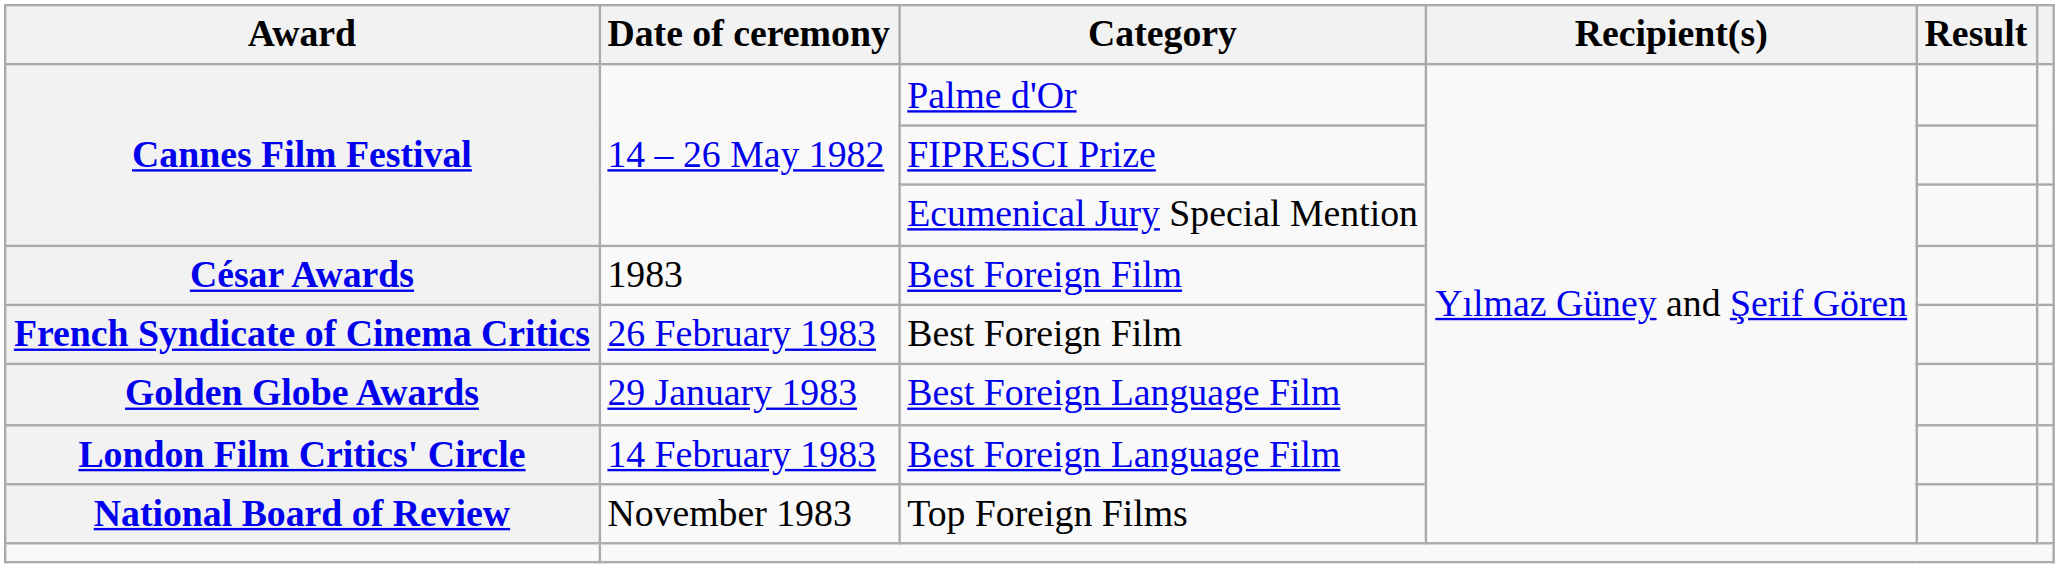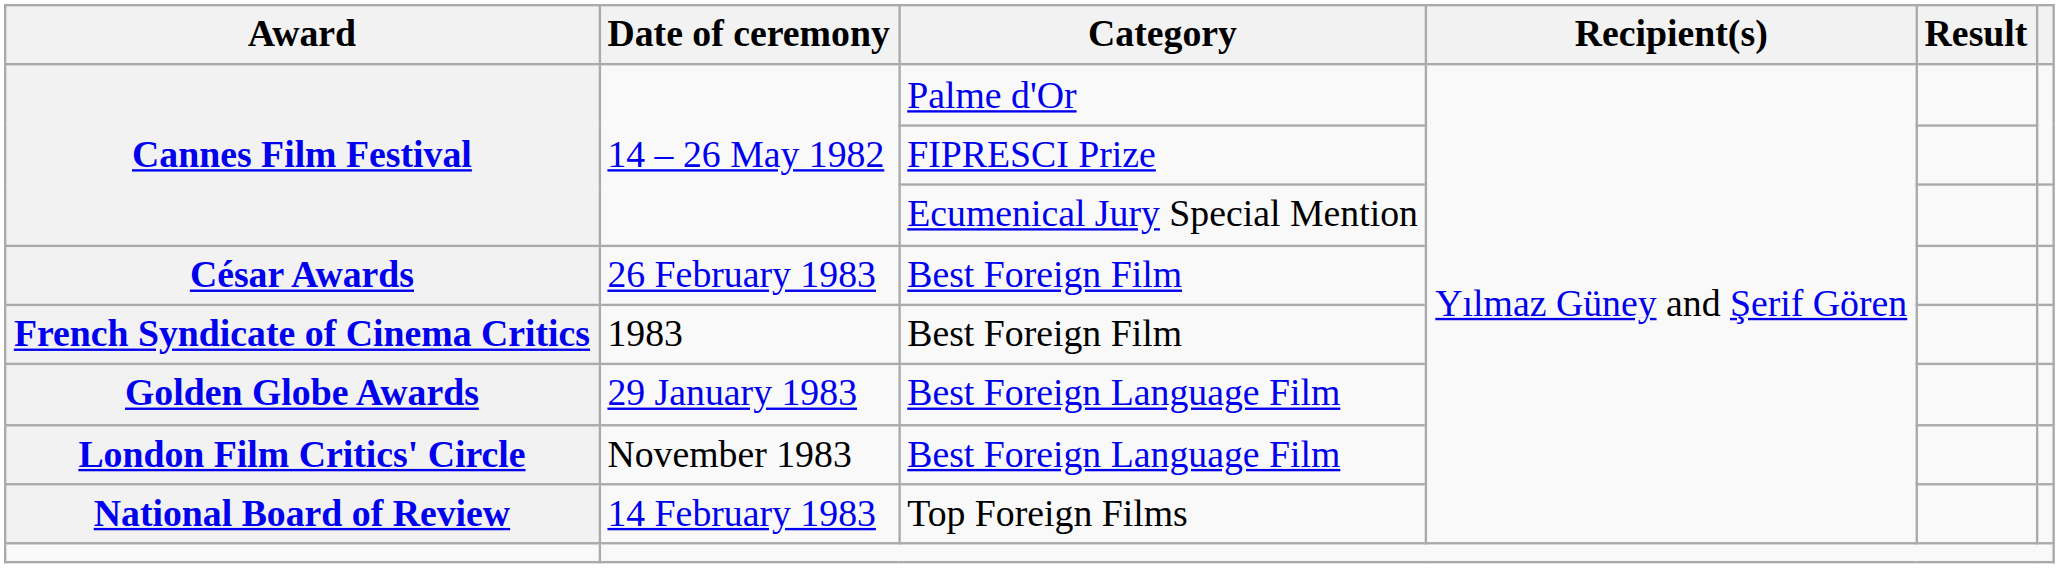(645, 273) 1983 -> (742, 273) 26 February 1983
(742, 333) 26 February 1983 -> (645, 333) 1983
(742, 453) 14 February 1983 -> (730, 453) November 1983
(730, 513) November 1983 -> (742, 513) 14 February 1983
